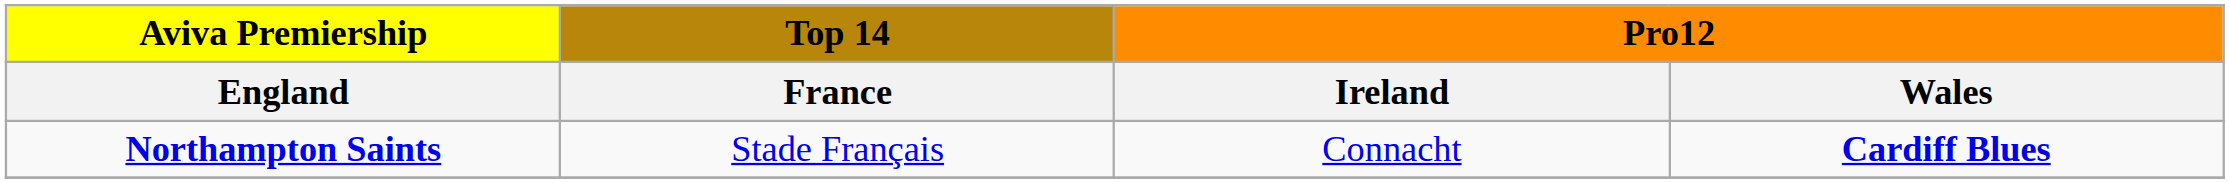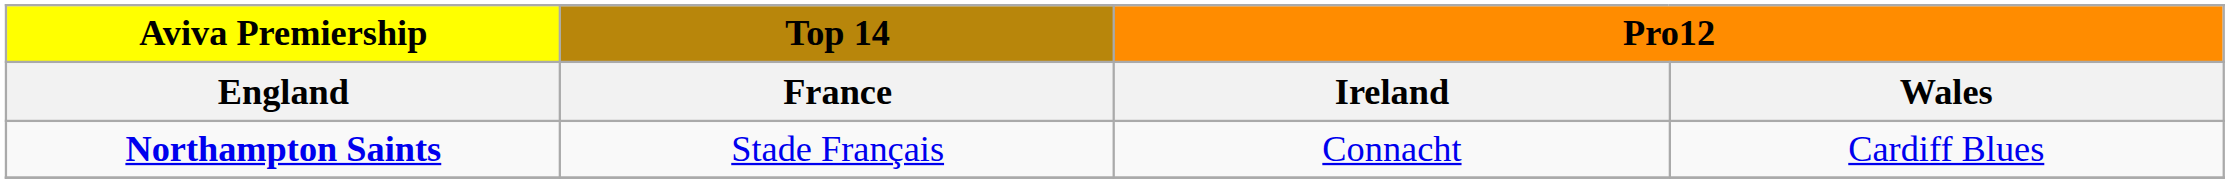(1946, 148) bold -> (1946, 148) normal
